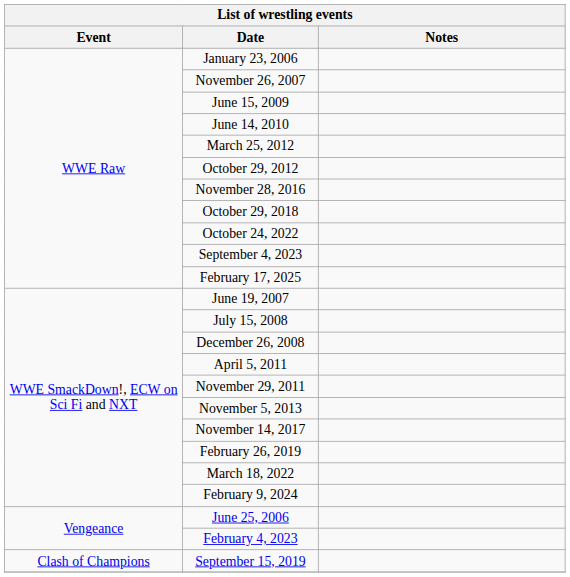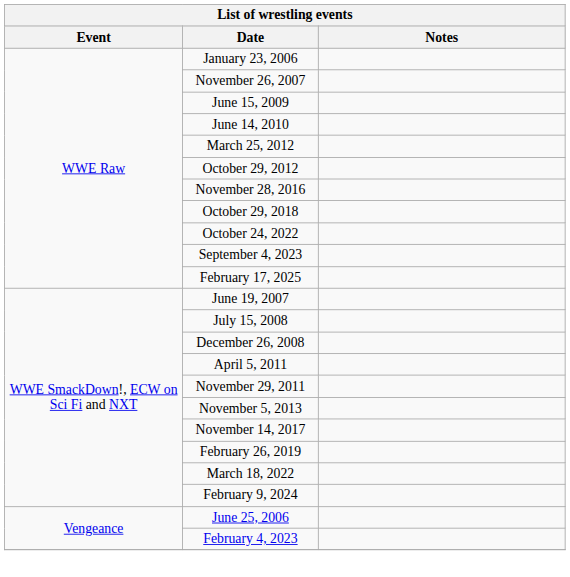- row: (250, 560)
